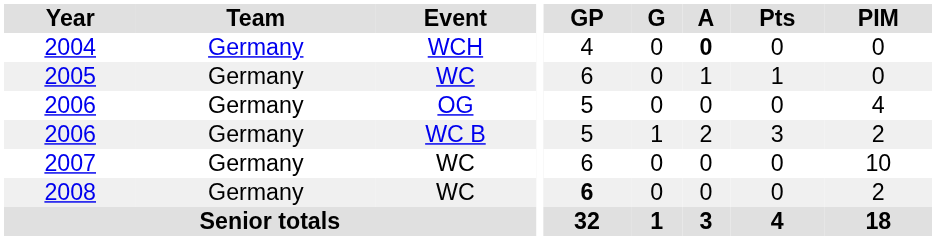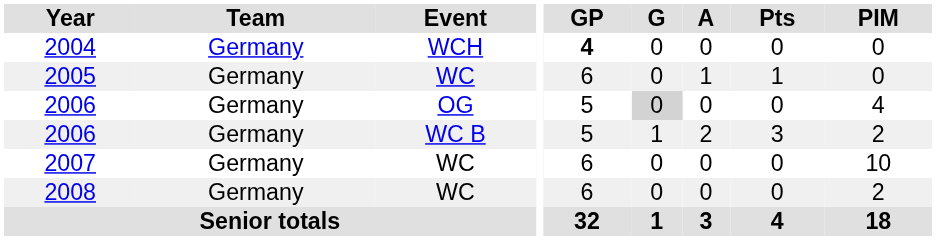(587, 47) normal -> (587, 47) bold
(706, 47) bold -> (706, 47) normal
(657, 105) no background -> (657, 105) lightgrey background
(587, 192) bold -> (587, 192) normal
